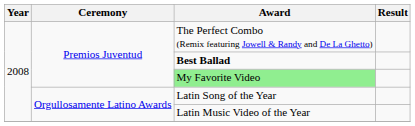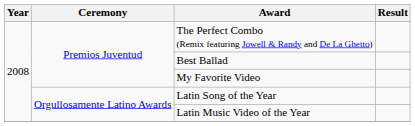(203, 60) bold -> (202, 60) normal
(218, 78) lightgreen background -> (218, 78) no background
